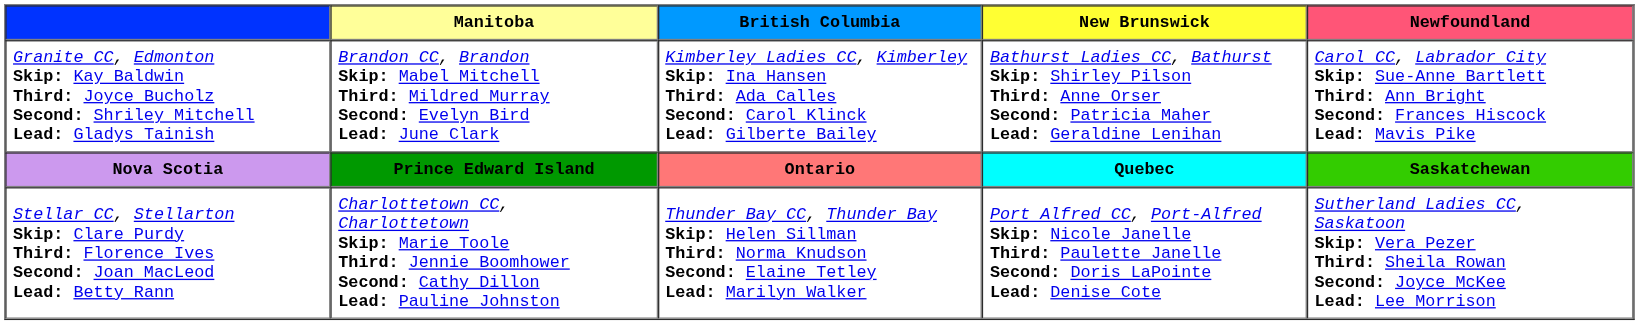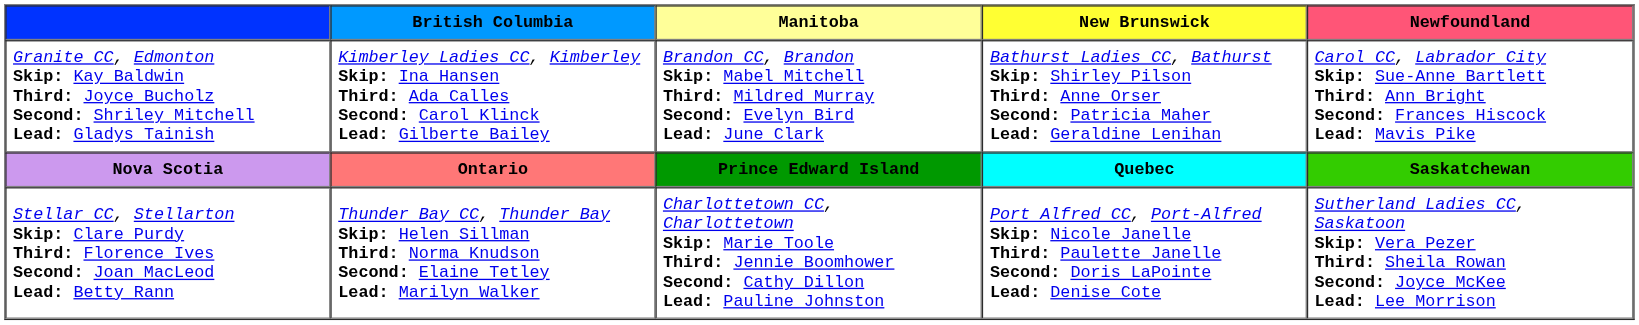columns swapped: (820, 23) <-> (494, 23)
